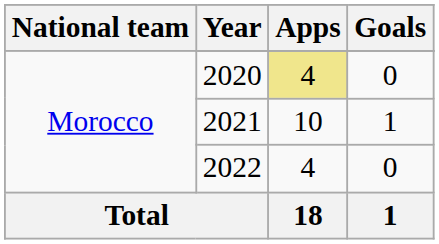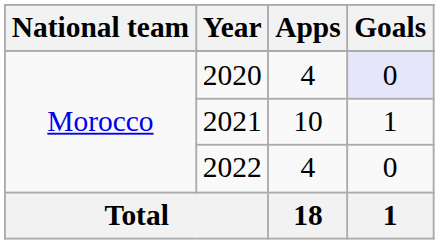(308, 74) khaki background -> (308, 74) no background
(390, 74) no background -> (390, 74) lavender background
